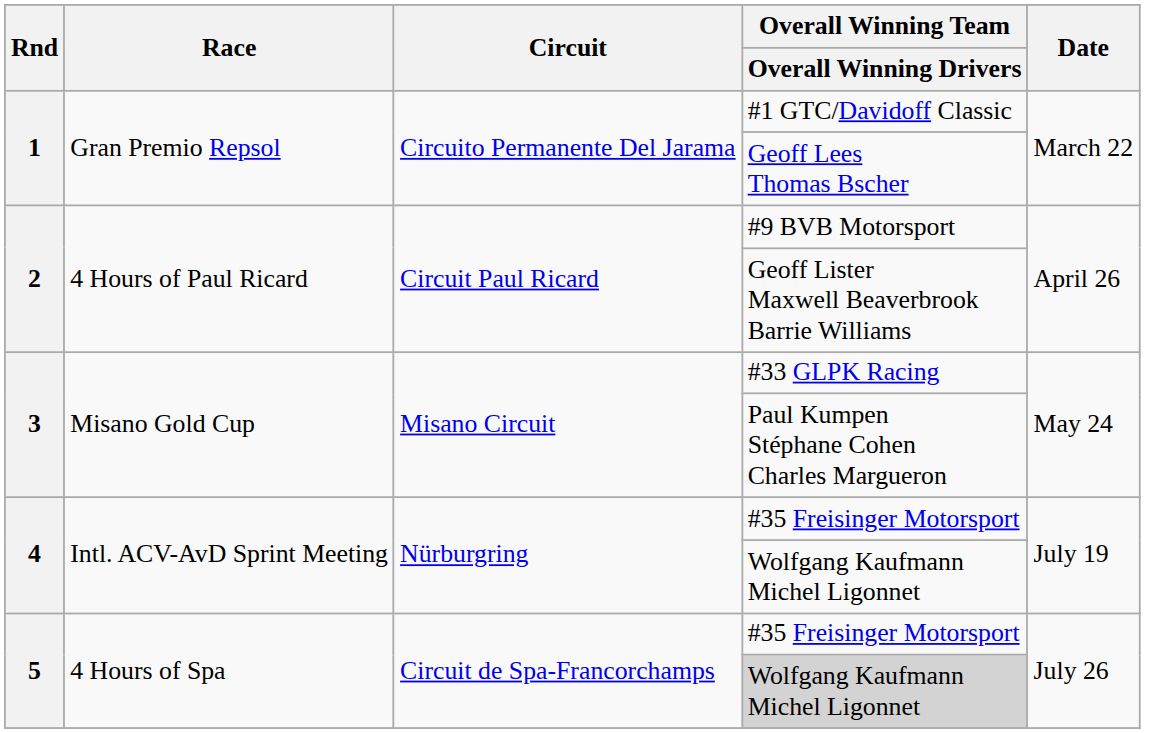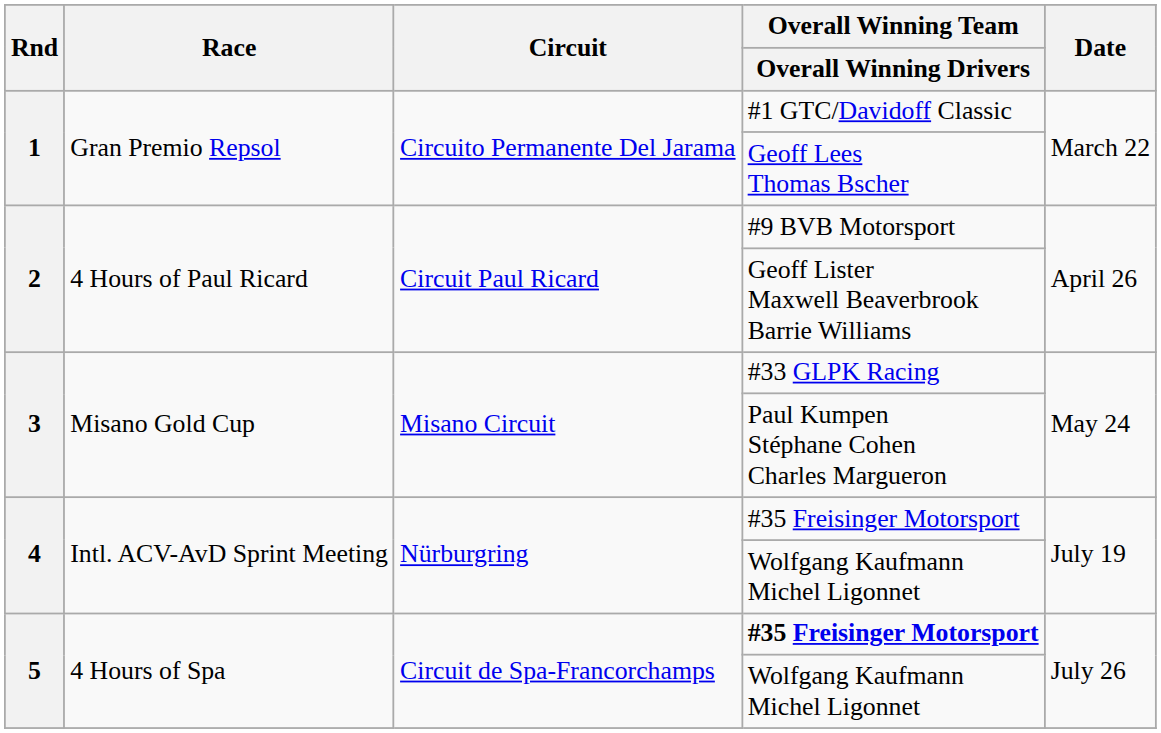(884, 633) normal -> (893, 633) bold
(856, 691) lightgrey background -> (856, 691) no background
